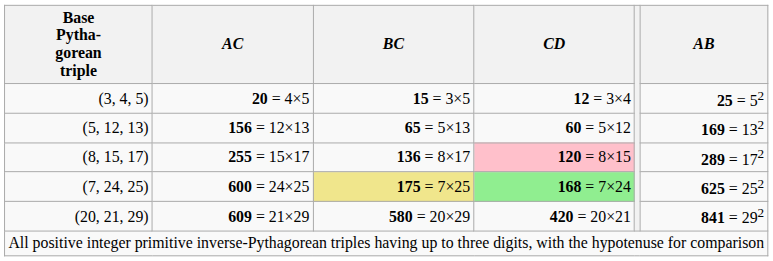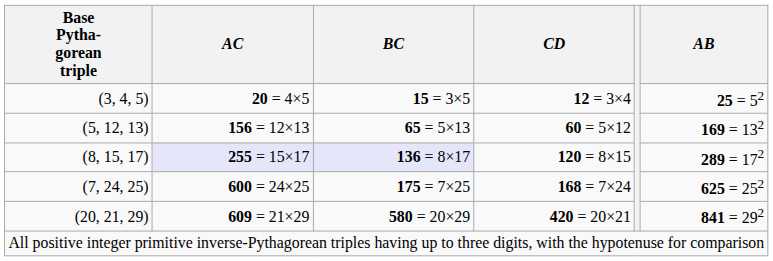(269, 157) no background -> (269, 157) lavender background
(434, 157) no background -> (434, 157) lavender background
(594, 157) pink background -> (594, 157) no background
(434, 186) khaki background -> (434, 186) no background
(594, 186) lightgreen background -> (594, 186) no background
